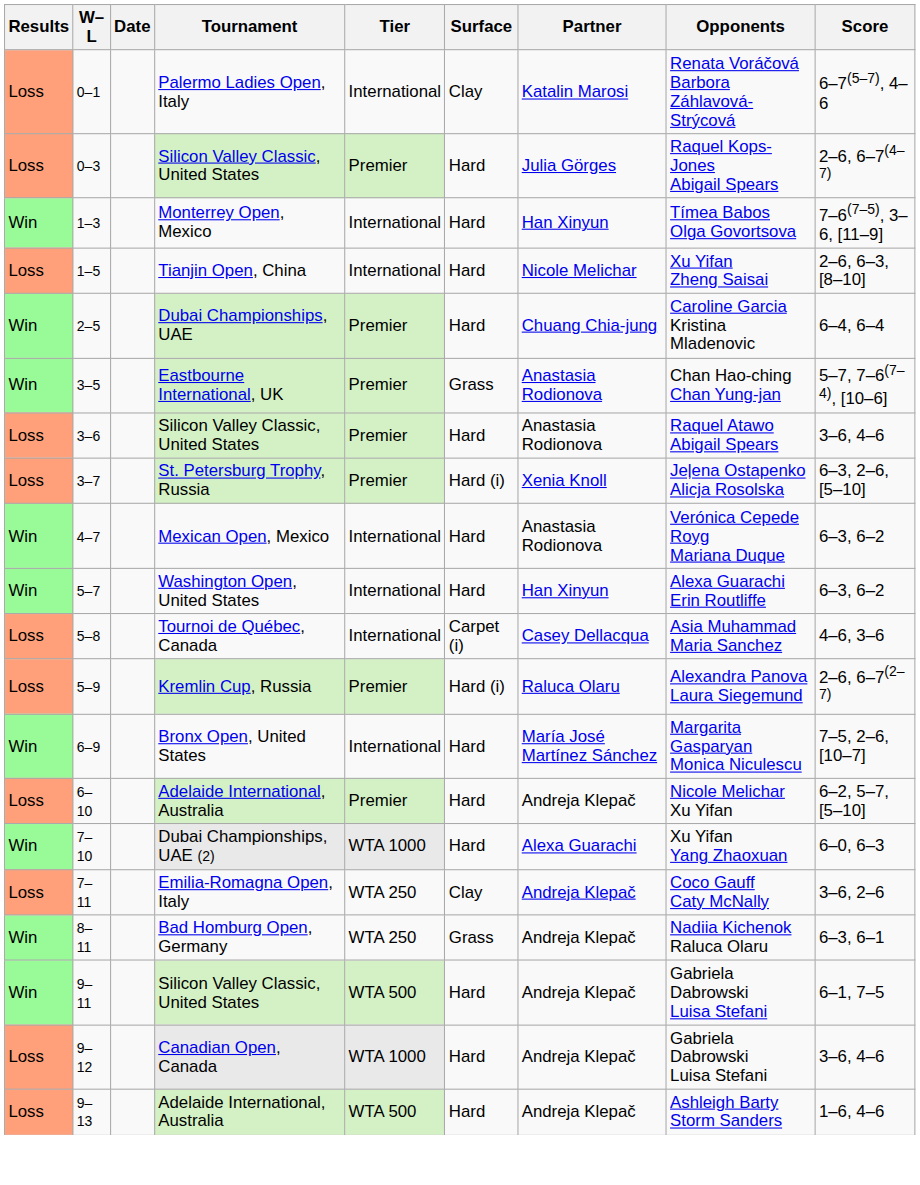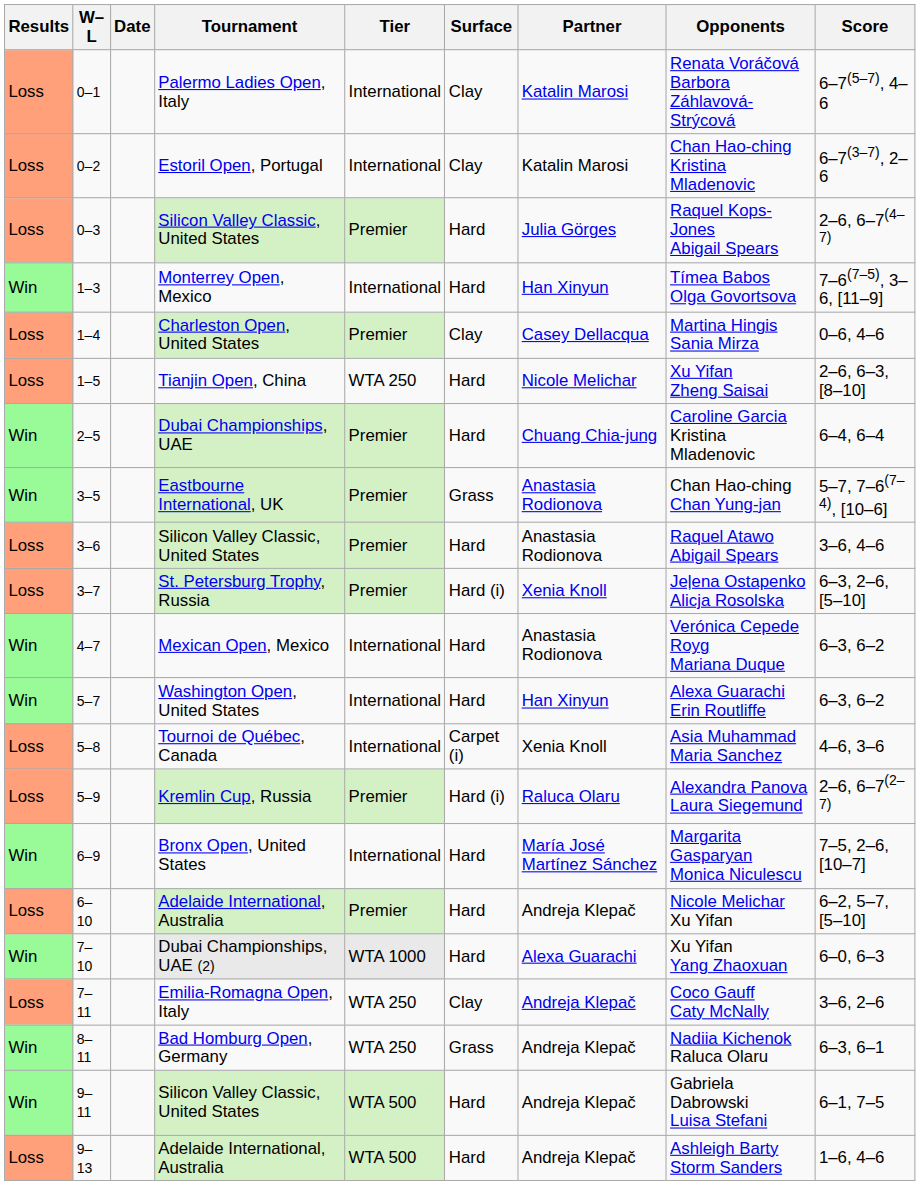+ row: (89, 166)
+ row: (89, 336)
(395, 270) International -> (383, 380) WTA 250
(585, 636) Casey Dellacqua -> (564, 746) Xenia Knoll
- row: (85, 1058)
